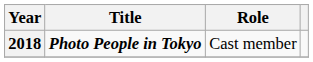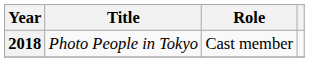(125, 43) bold -> (123, 43) normal
